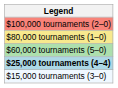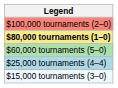(56, 37) normal -> (58, 37) bold
(58, 63) bold -> (56, 63) normal
